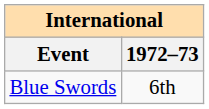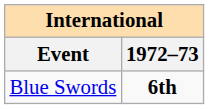(162, 86) normal -> (162, 86) bold
